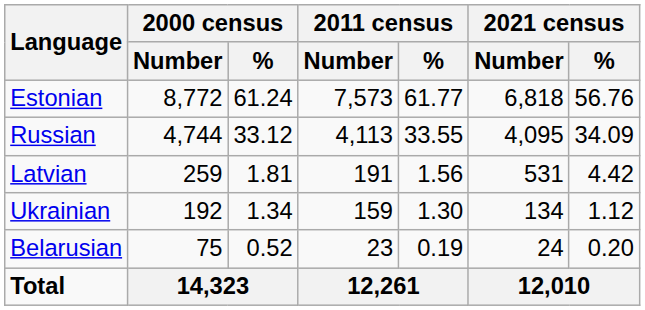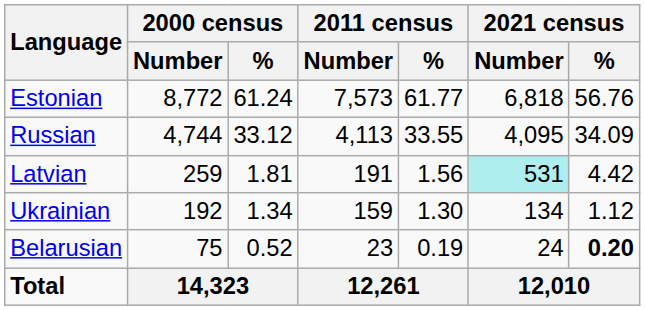(544, 173) no background -> (544, 173) paleturquoise background
(611, 248) normal -> (611, 248) bold
